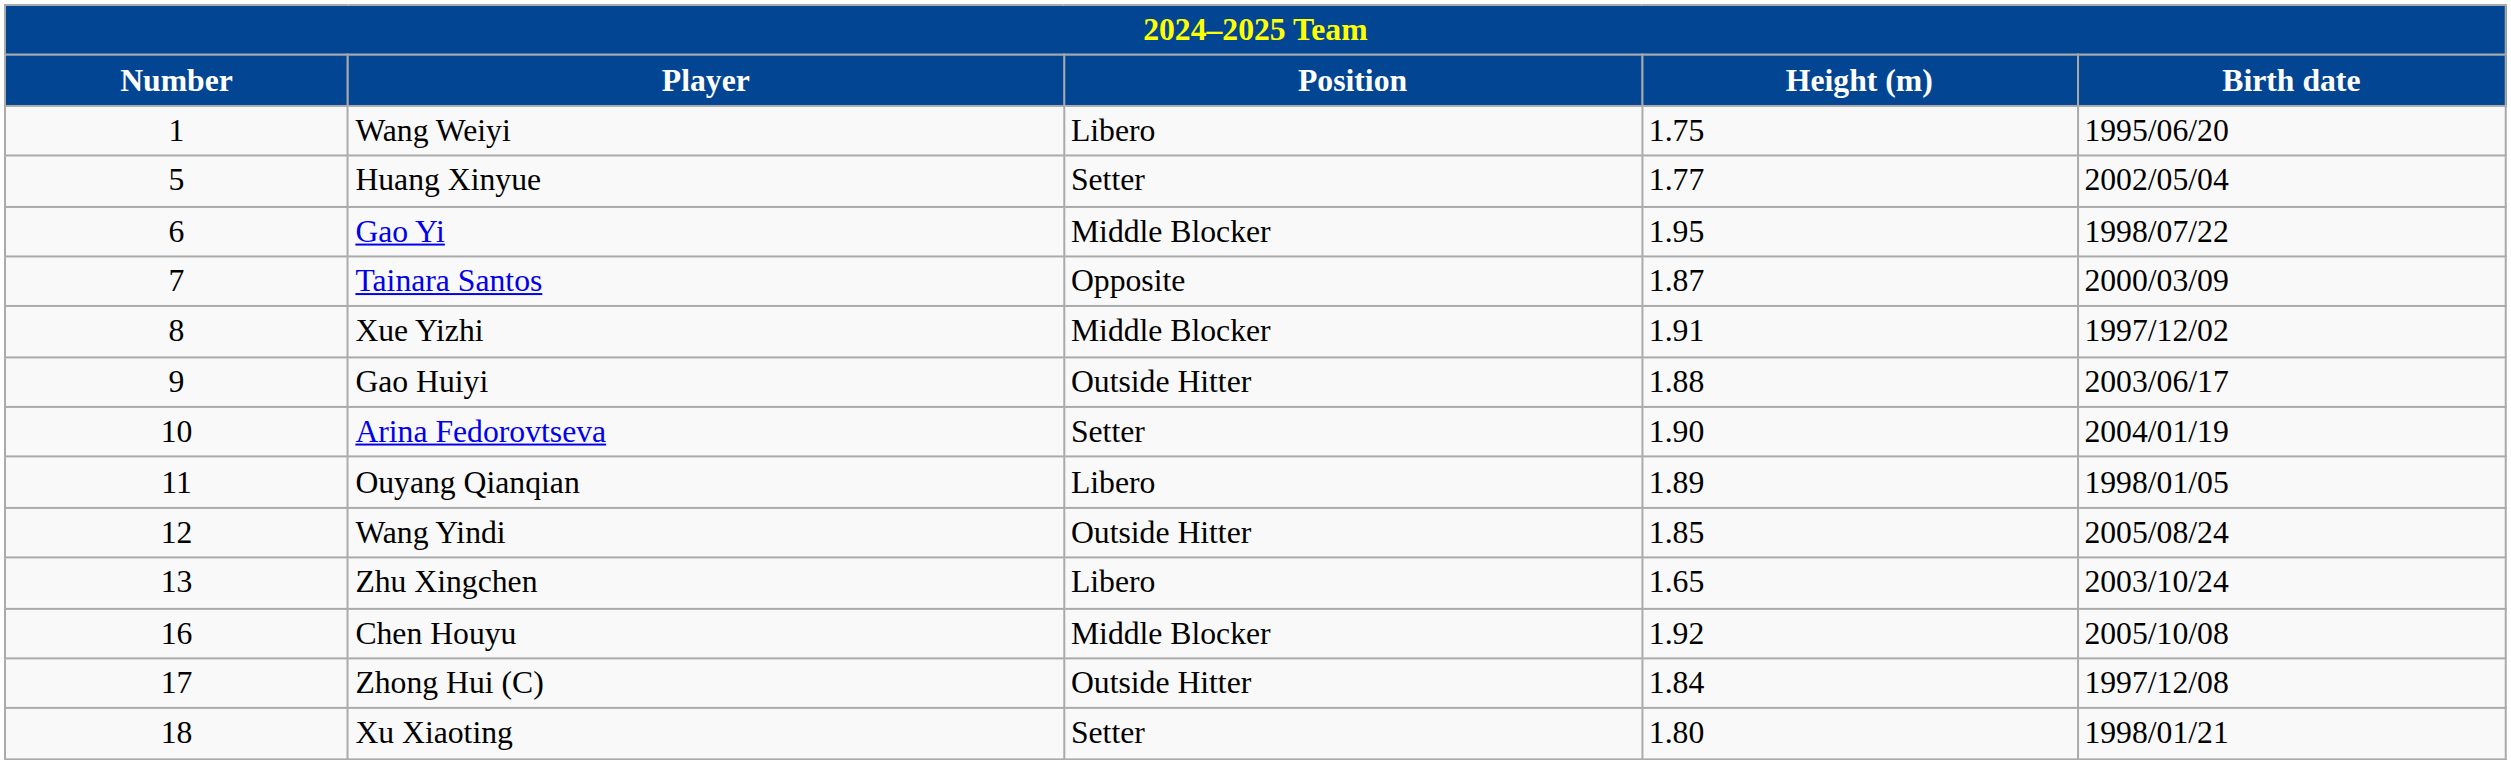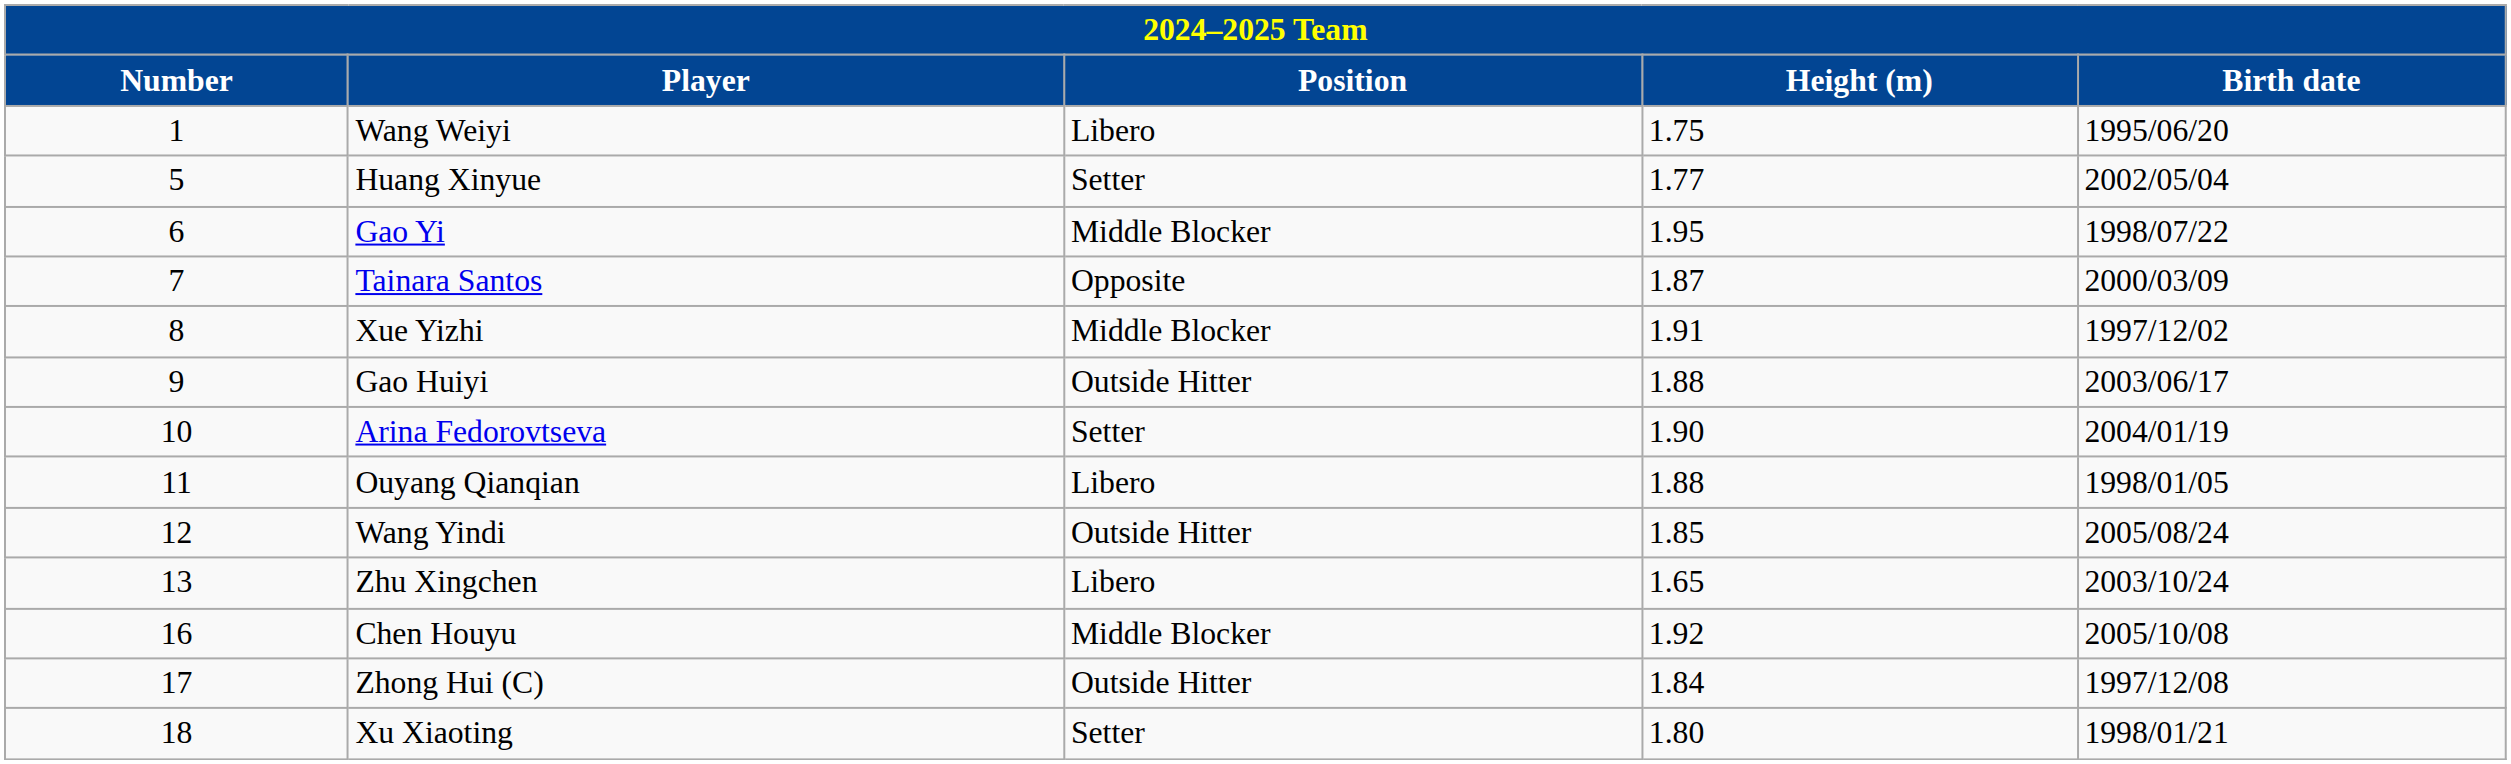(1677, 481) 1.89 -> (1677, 481) 1.88
